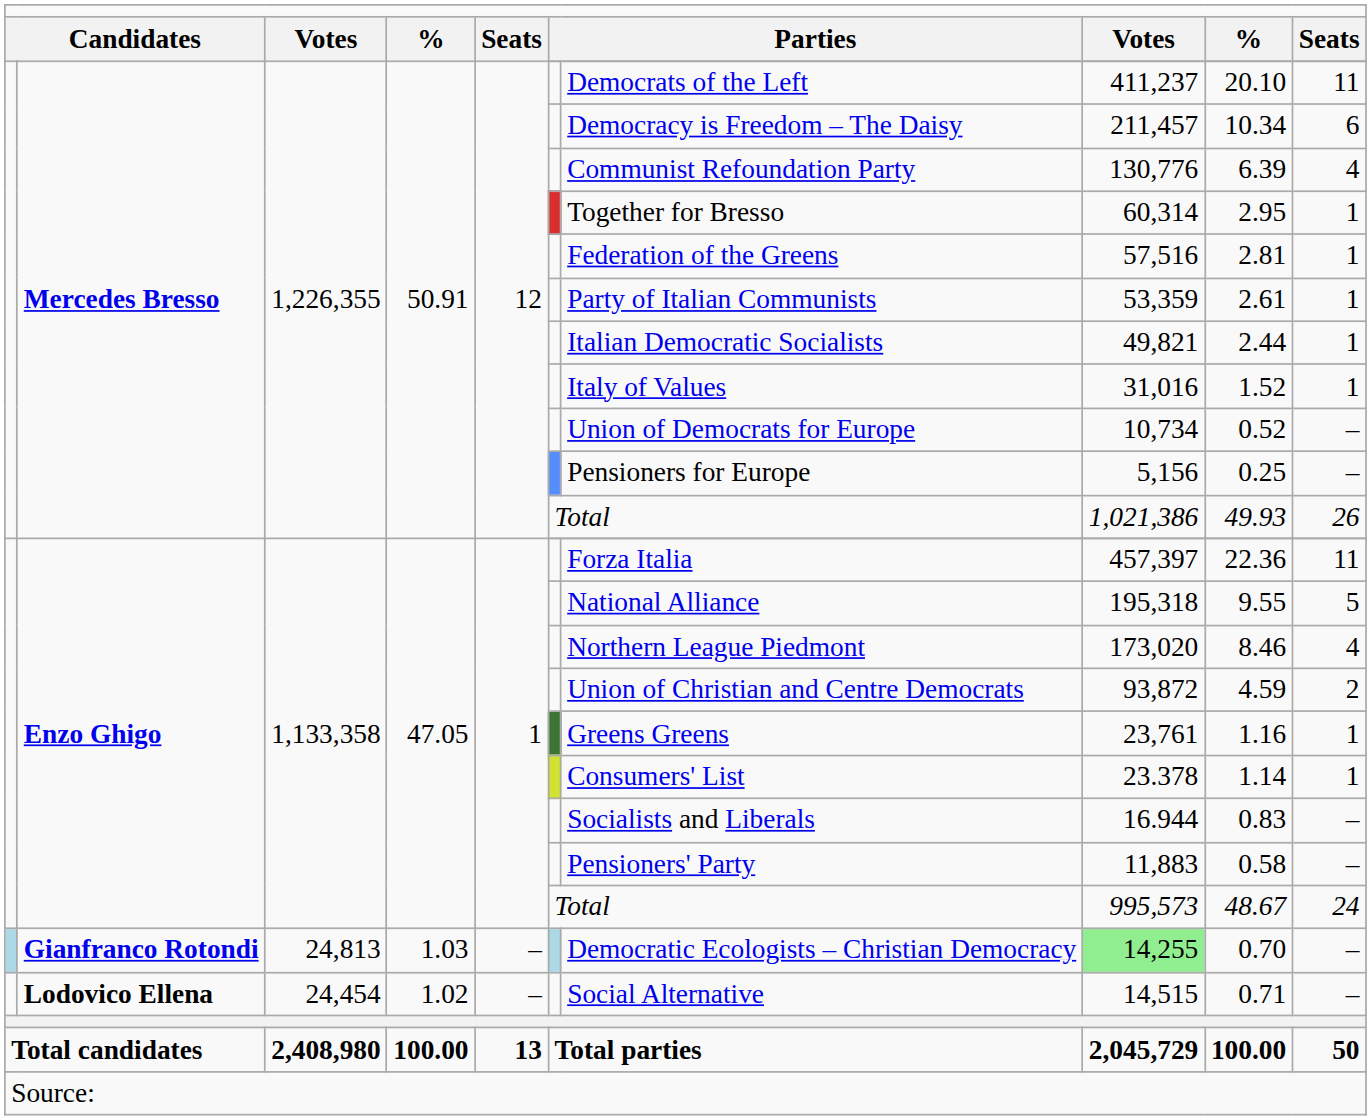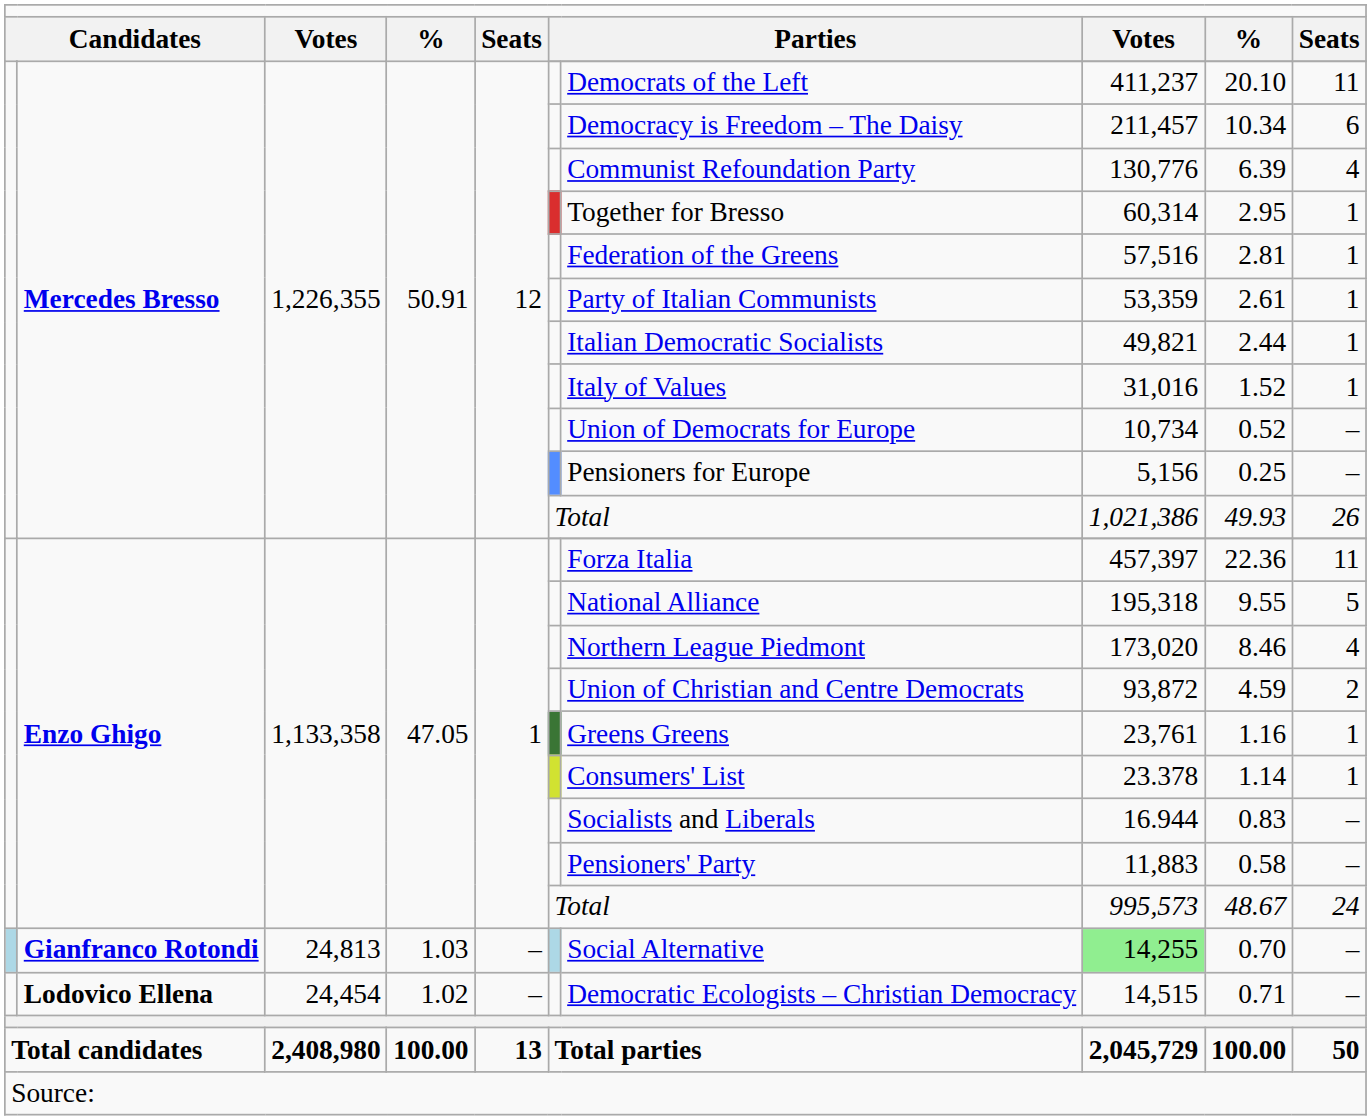(822, 950) Democratic Ecologists – Christian Democracy -> (666, 950) Social Alternative
(666, 993) Social Alternative -> (822, 993) Democratic Ecologists – Christian Democracy
